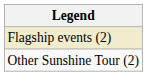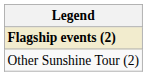(59, 38) normal -> (62, 38) bold
